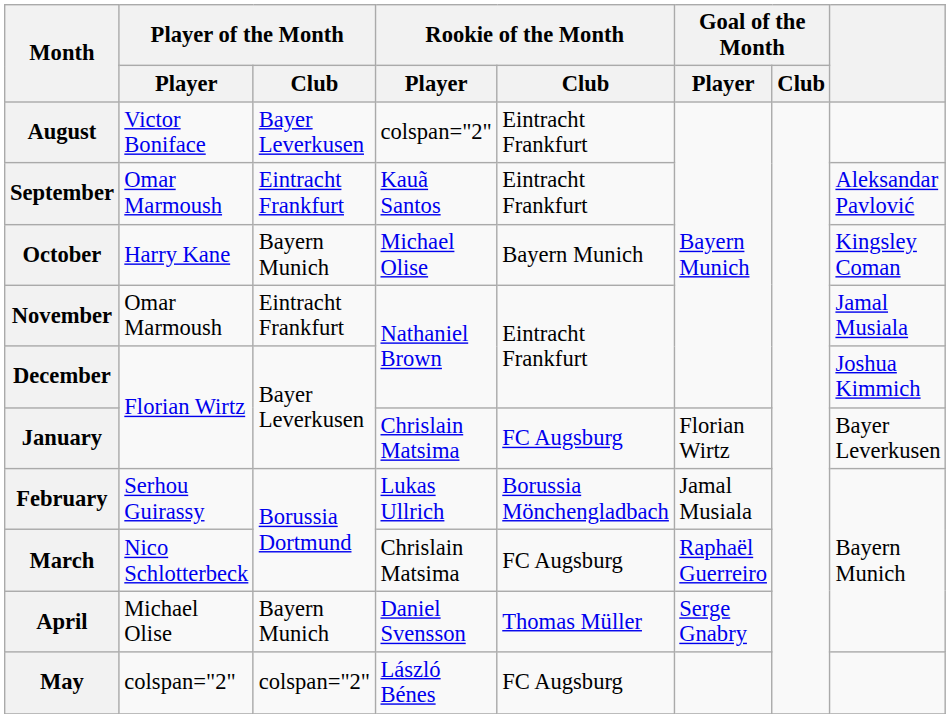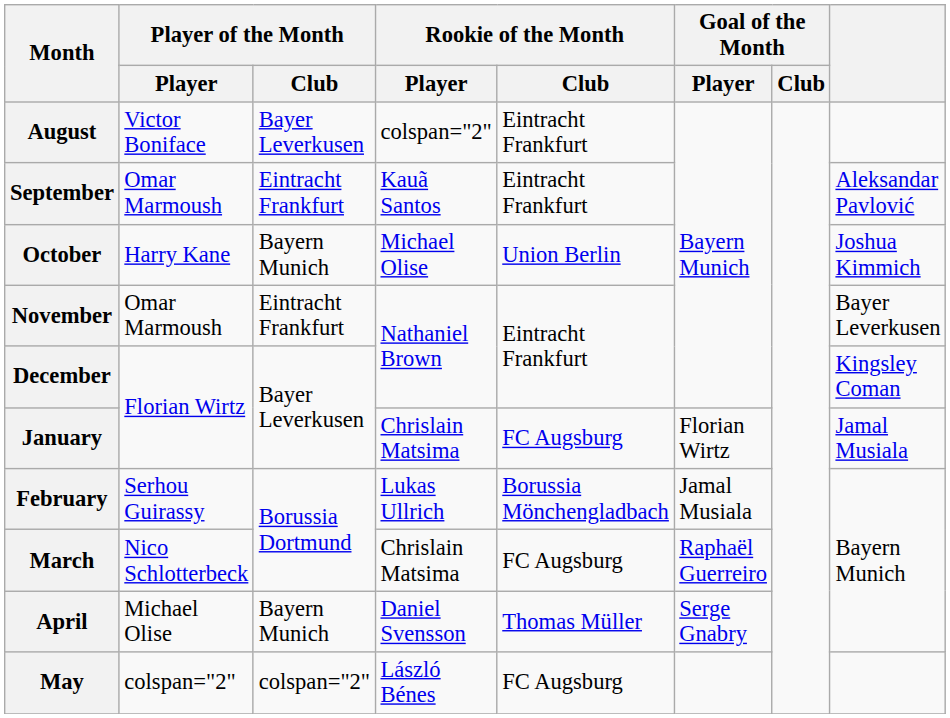(573, 254) Bayern Munich -> (561, 254) Union Berlin
(876, 254) Kingsley Coman -> (878, 254) Joshua Kimmich
(872, 315) Jamal Musiala -> (888, 315) Bayer Leverkusen
(878, 376) Joshua Kimmich -> (876, 376) Kingsley Coman
(888, 437) Bayer Leverkusen -> (872, 437) Jamal Musiala
